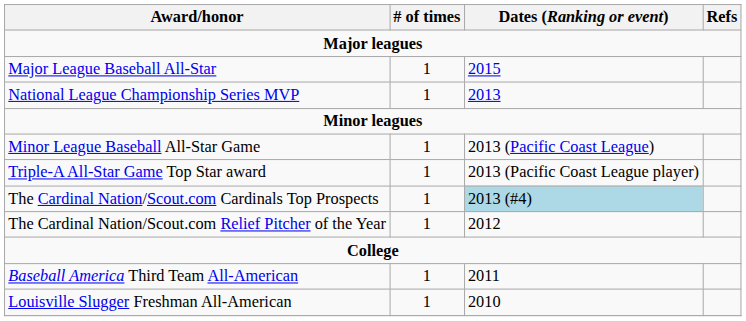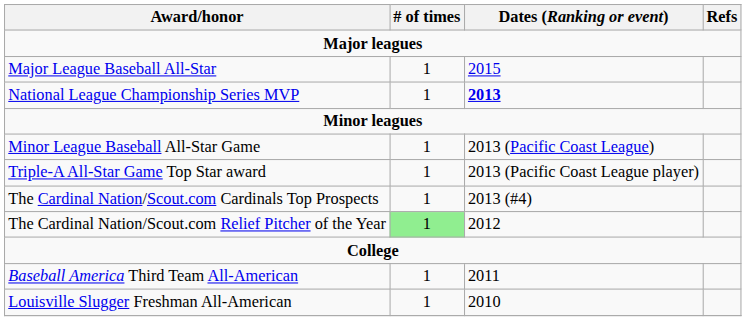(484, 95) normal -> (484, 95) bold
(500, 198) lightblue background -> (500, 198) no background
(427, 224) no background -> (427, 224) lightgreen background
